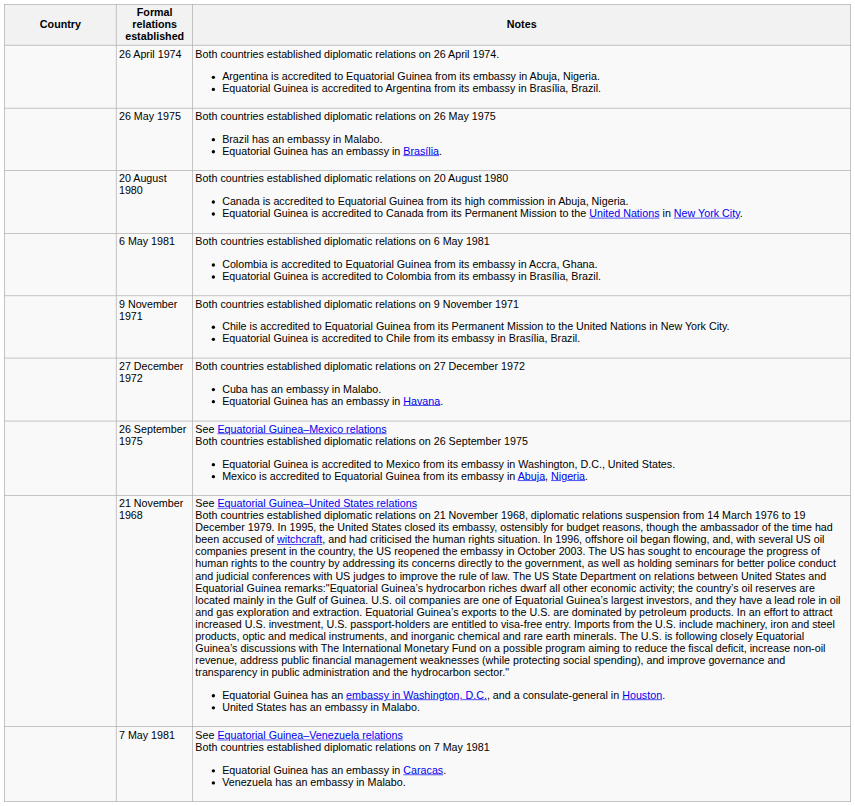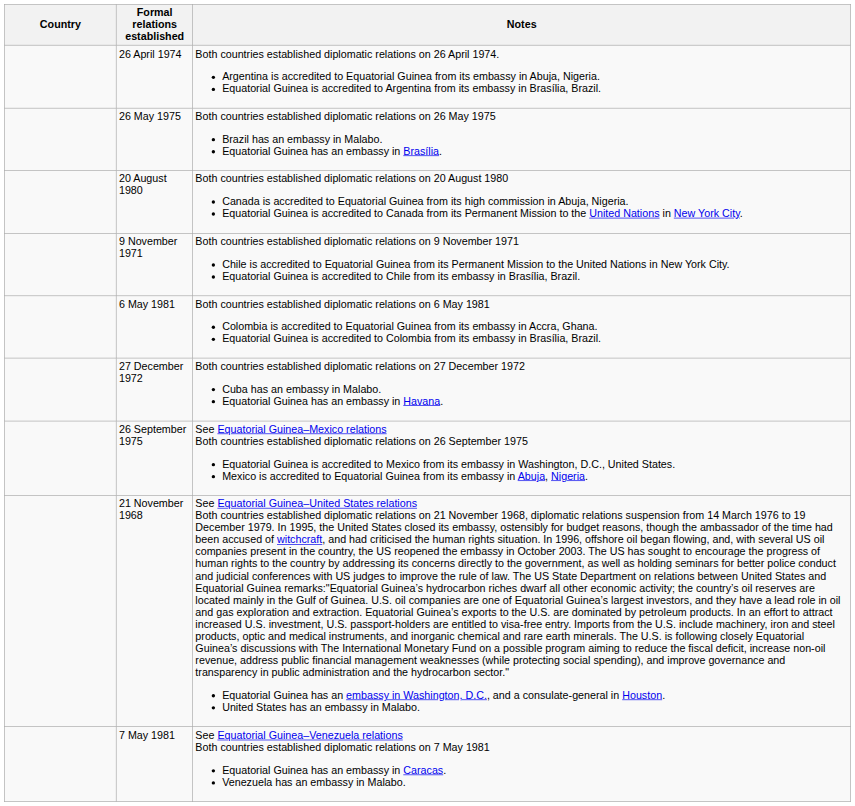rows swapped: (148, 310) <-> (147, 241)
